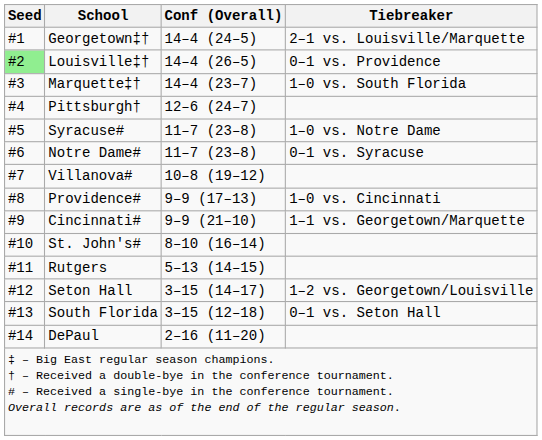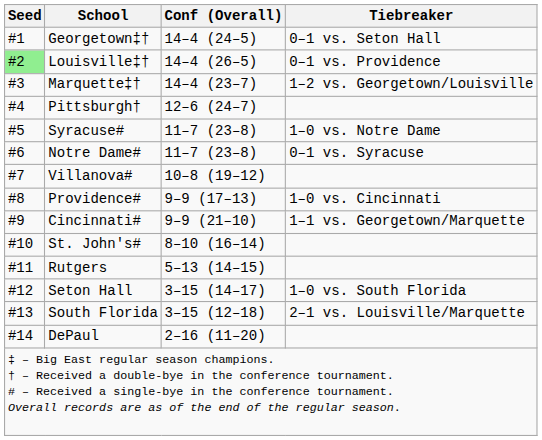(407, 39) 2–1 vs. Louisville/Marquette -> (365, 39) 0–1 vs. Seton Hall
(378, 85) 1–0 vs. South Florida -> (411, 85) 1–2 vs. Georgetown/Louisville
(411, 291) 1–2 vs. Georgetown/Louisville -> (378, 291) 1–0 vs. South Florida
(365, 313) 0–1 vs. Seton Hall -> (407, 313) 2–1 vs. Louisville/Marquette
